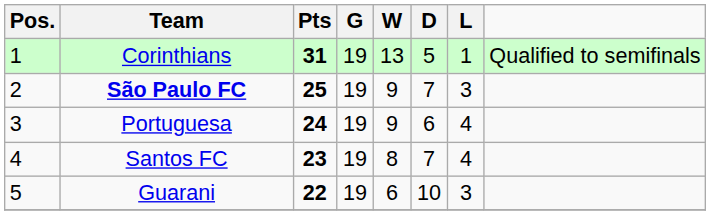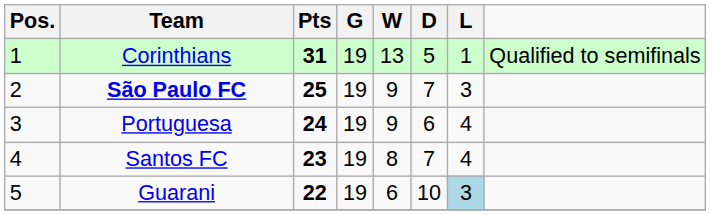(466, 192) no background -> (466, 192) lightblue background
